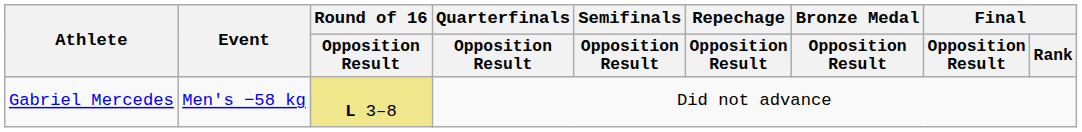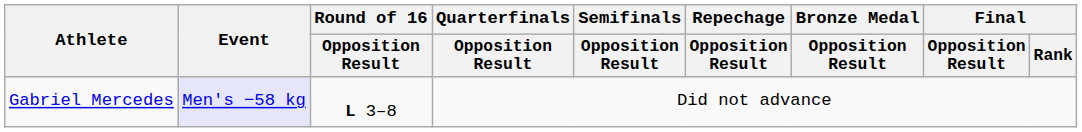(244, 101) no background -> (244, 101) lavender background
(371, 112) khaki background -> (371, 112) no background
